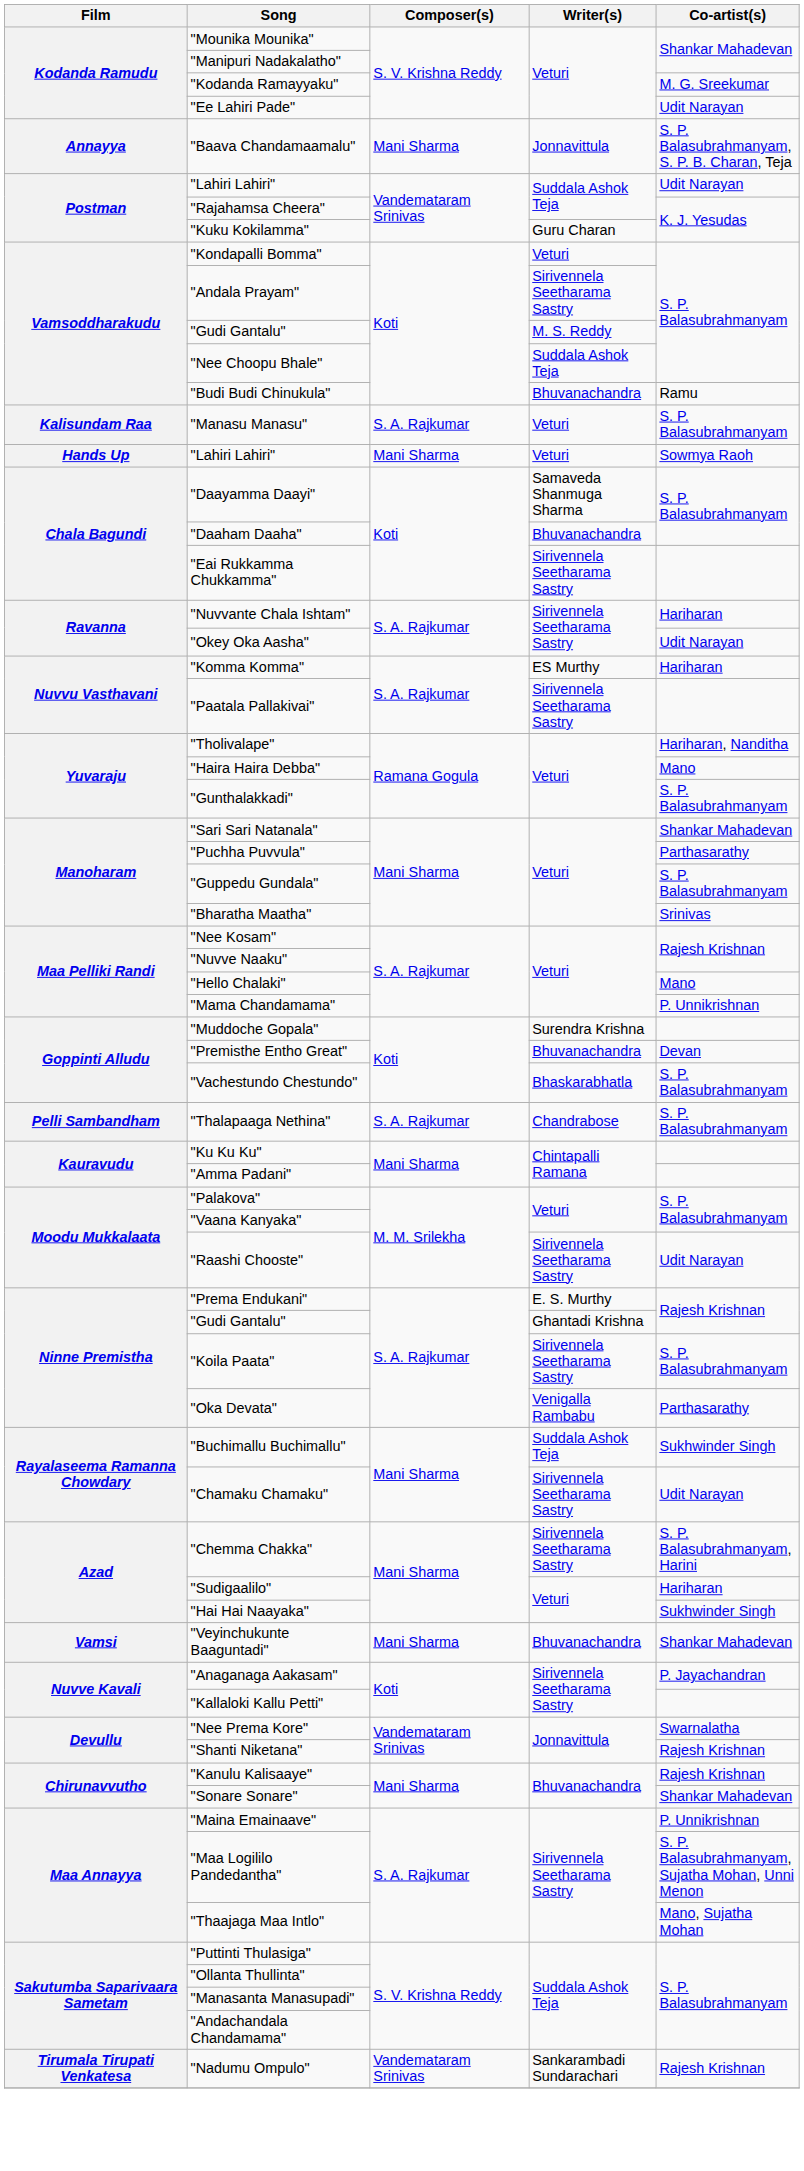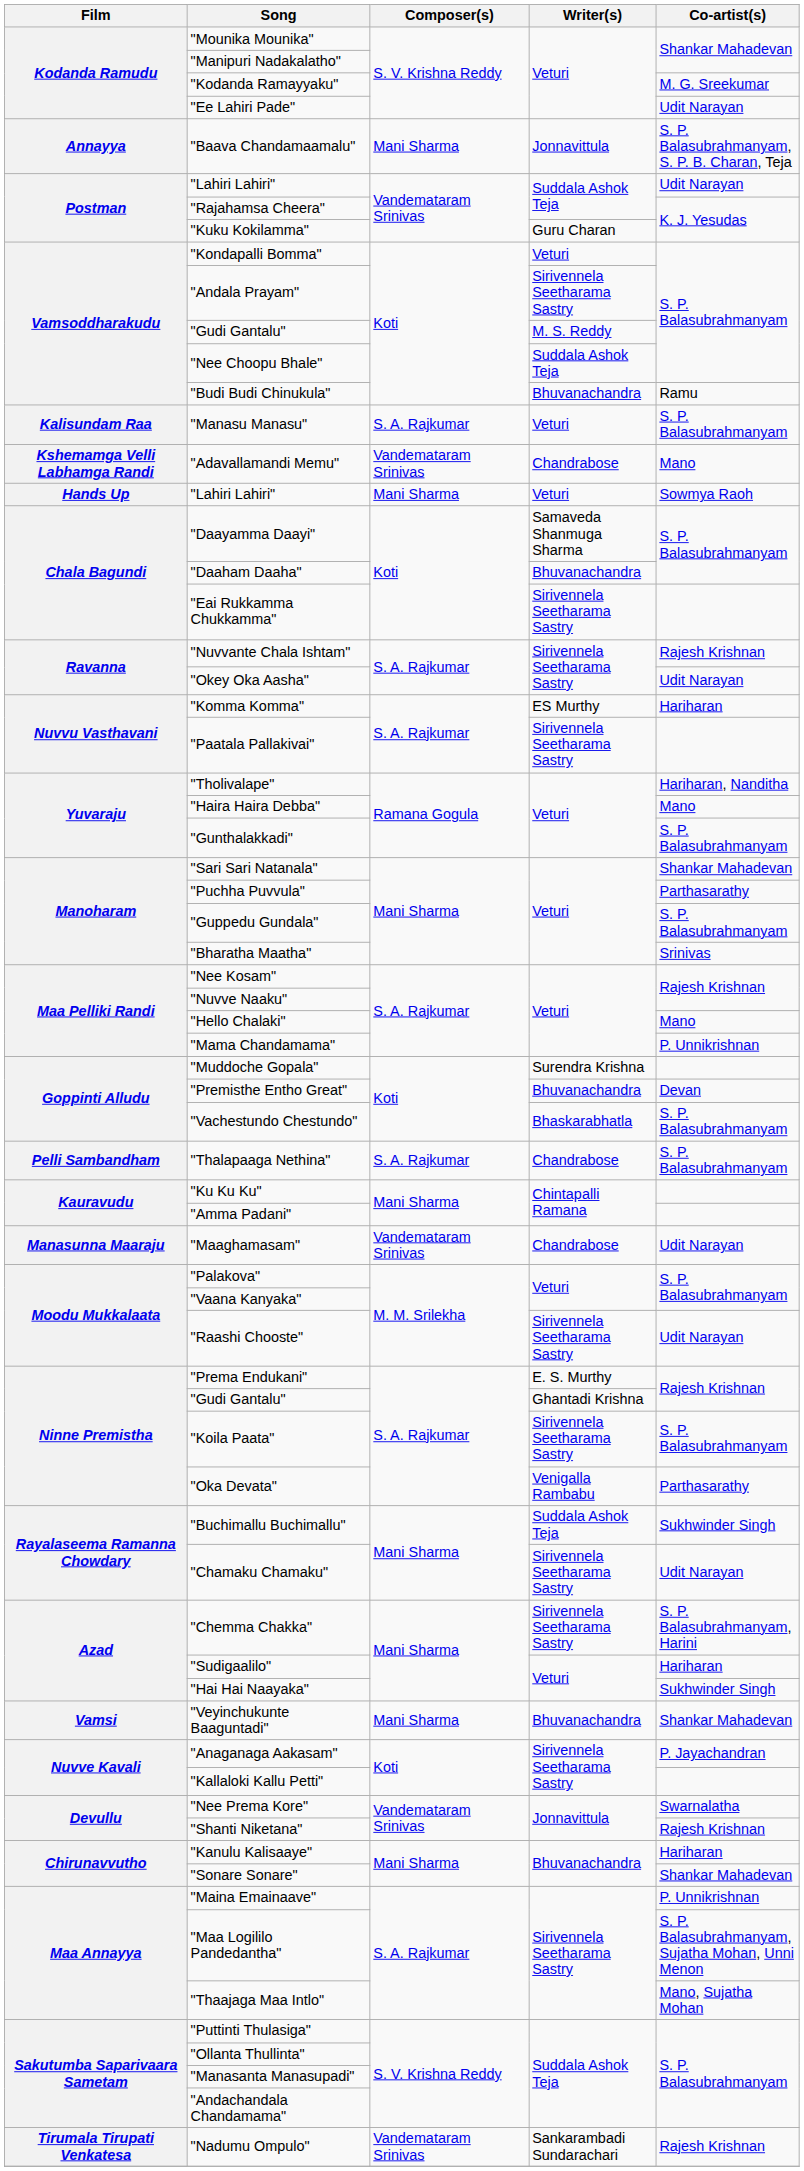+ row: (96, 463)
(691, 614) Hariharan -> (712, 653) Rajesh Krishnan
+ row: (96, 1245)
(712, 1774) Rajesh Krishnan -> (691, 1852) Hariharan
